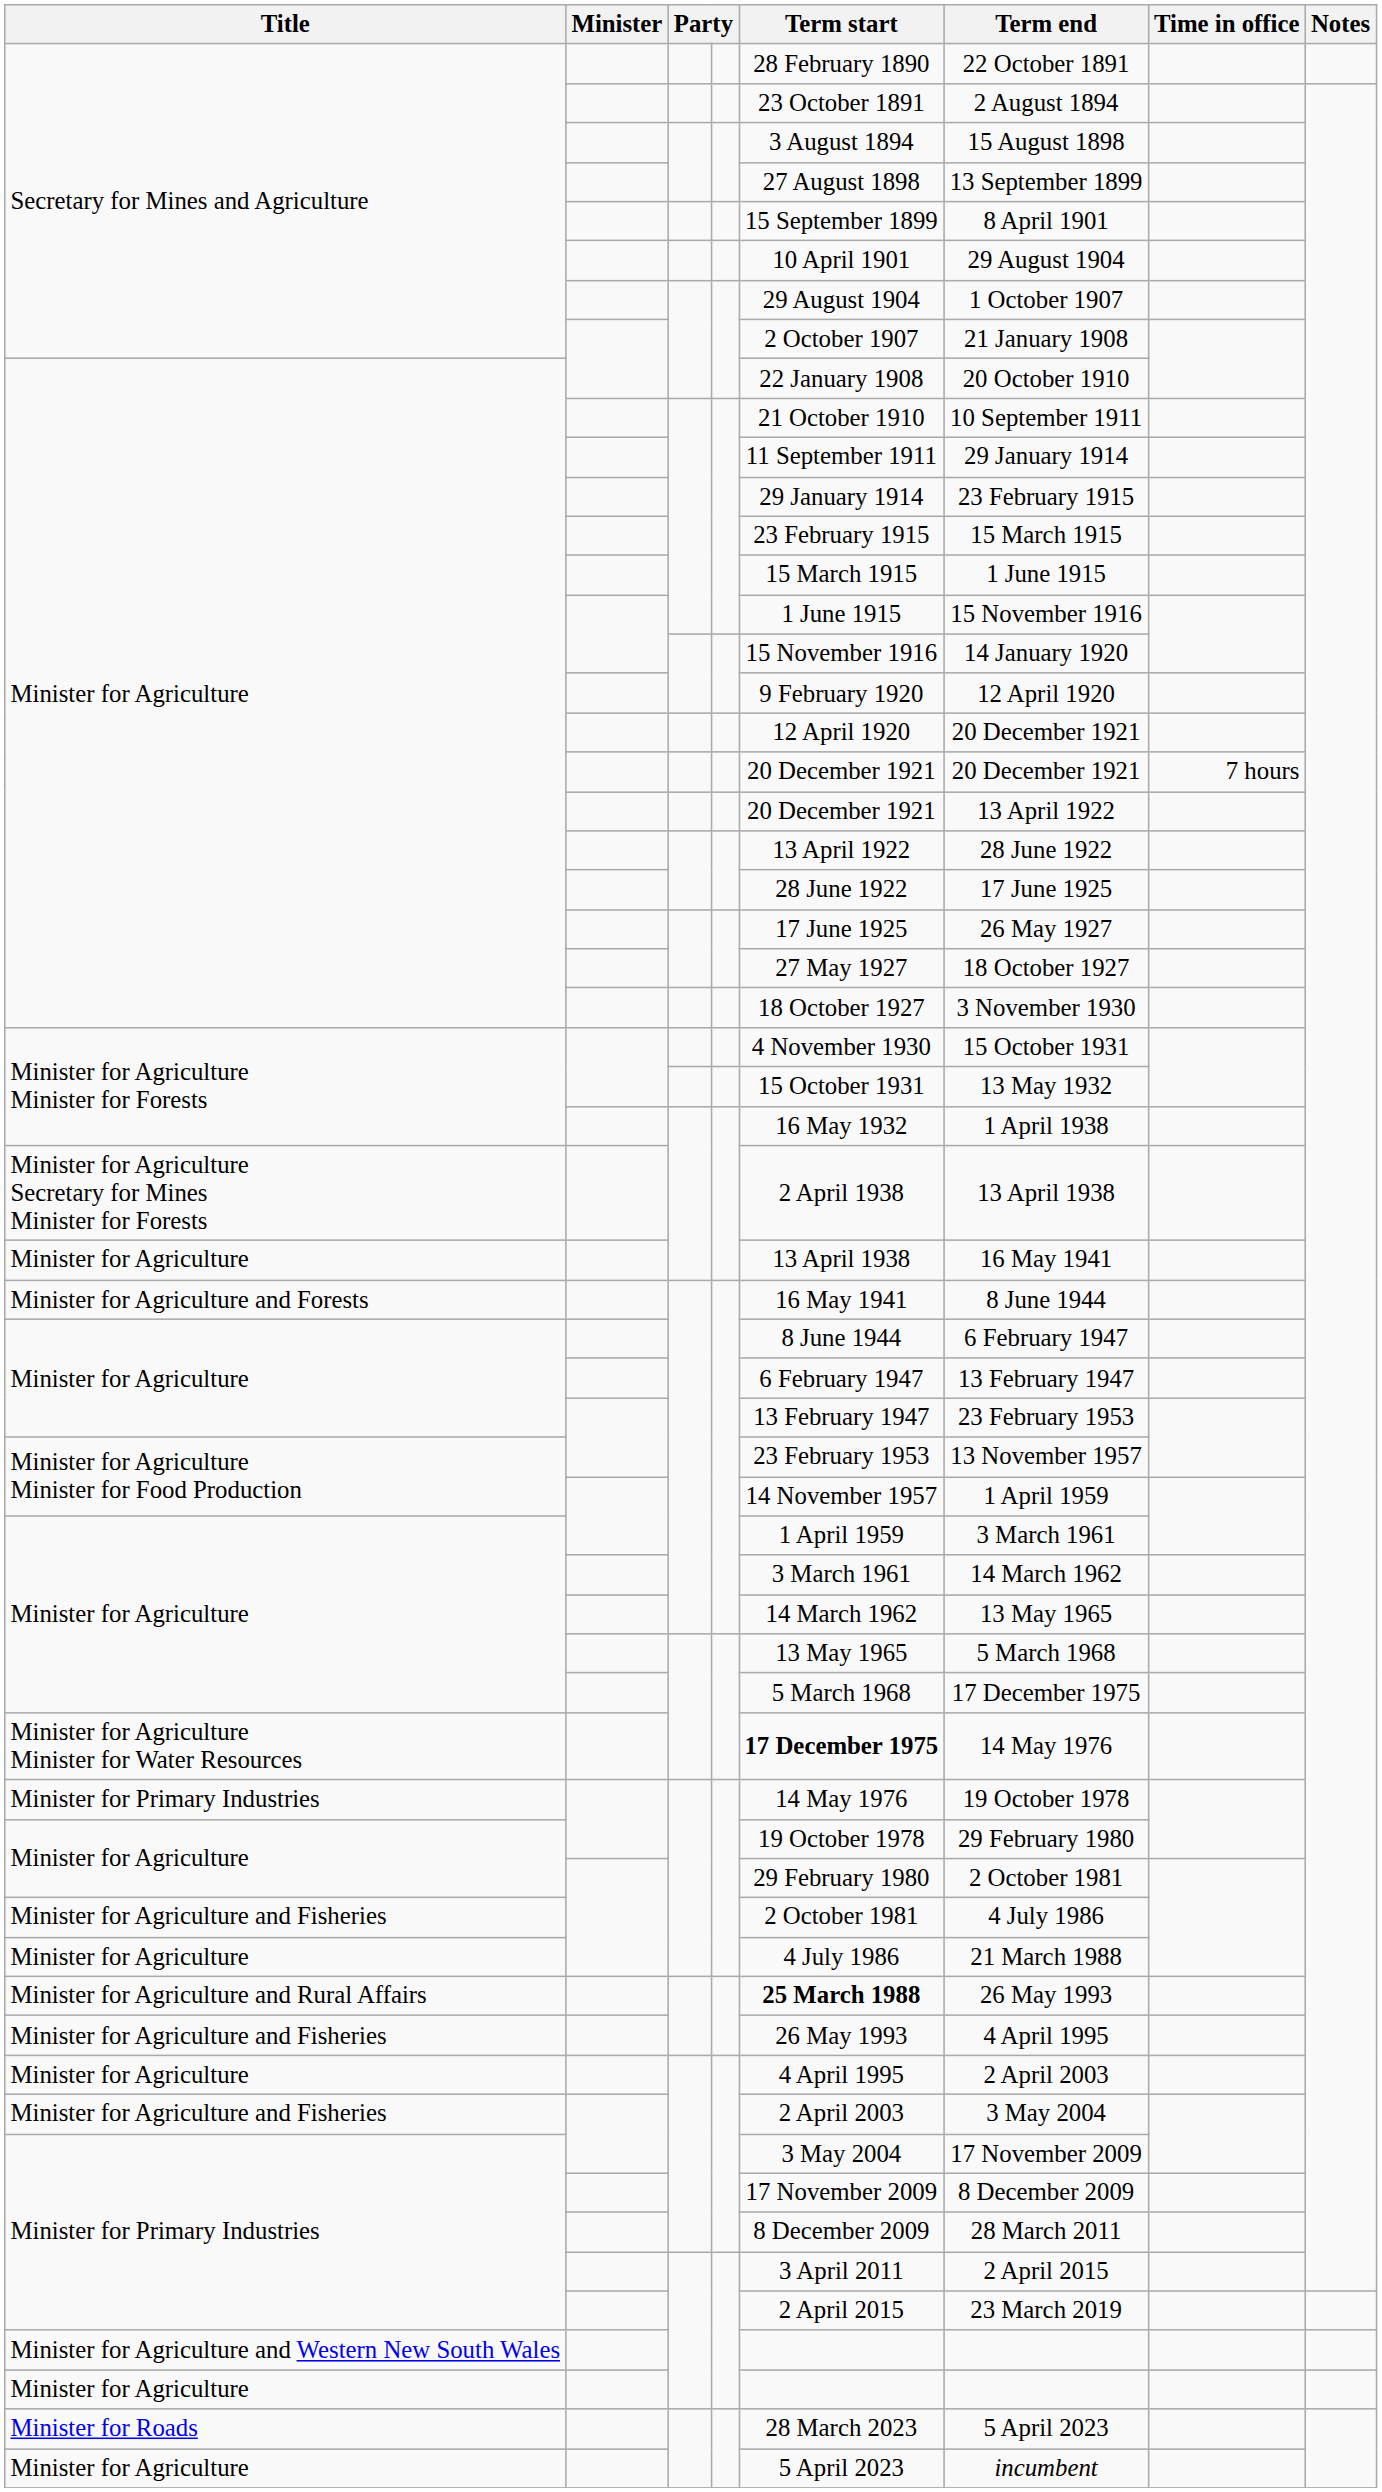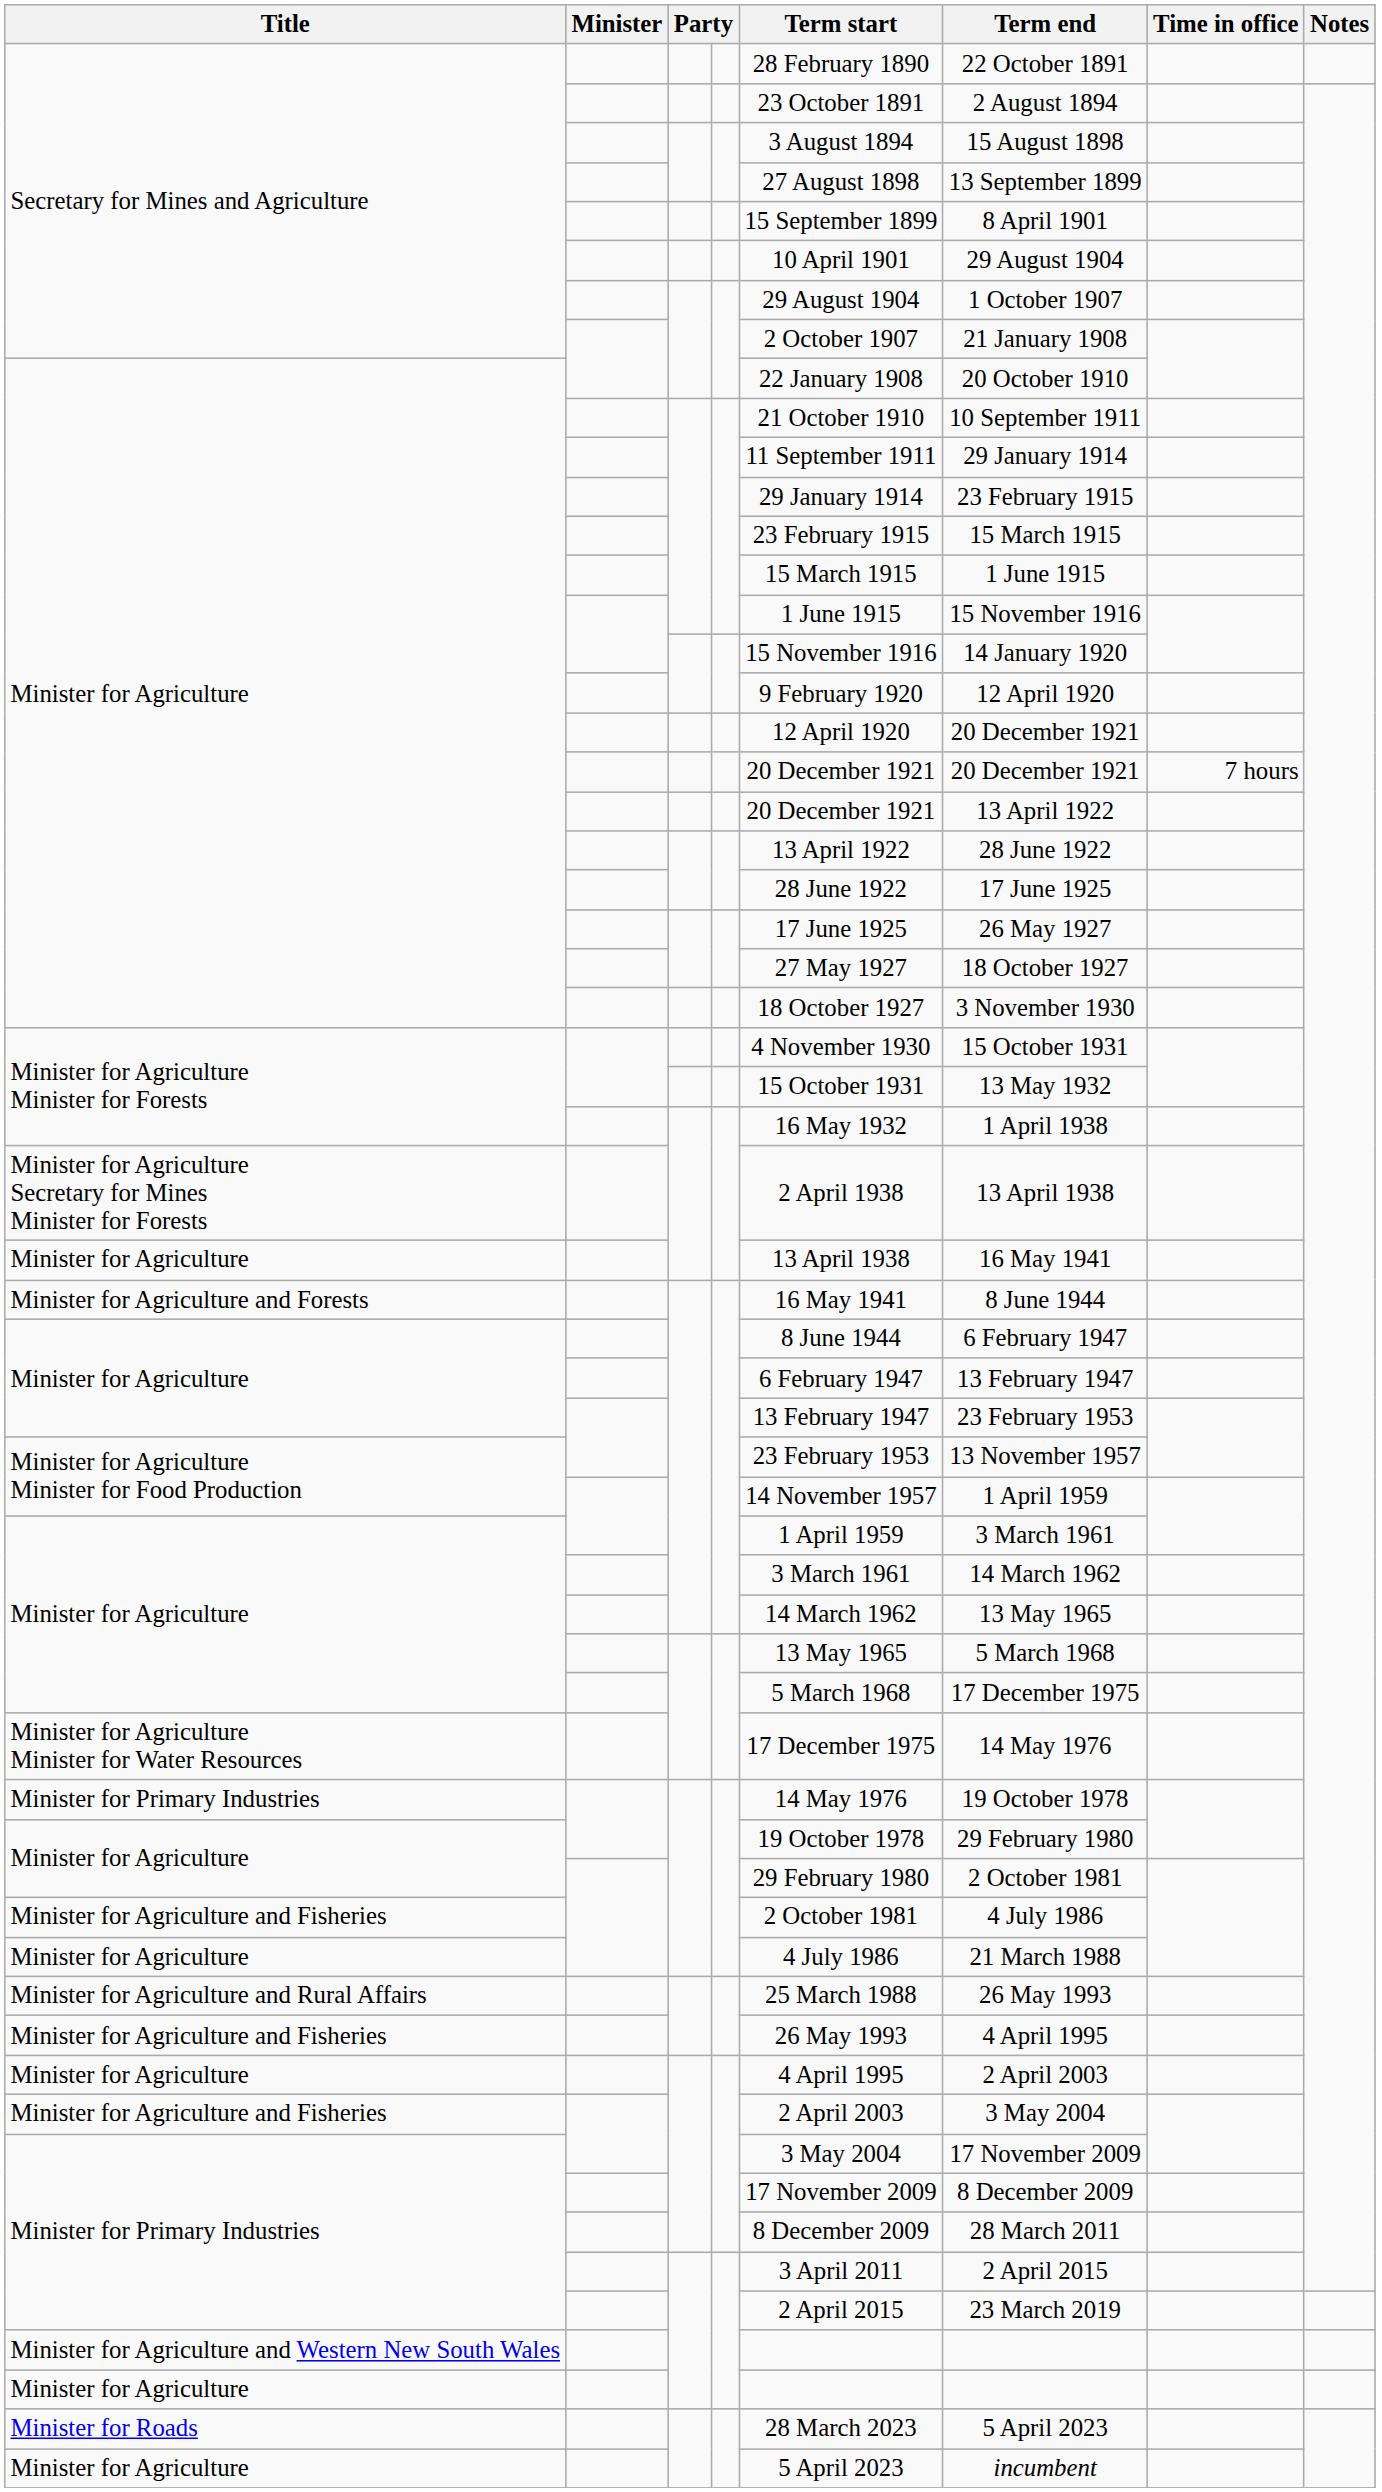(841, 1745) bold -> (841, 1745) normal
(841, 1995) bold -> (841, 1995) normal
